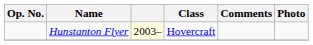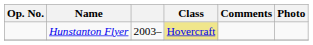(148, 31) lightyellow background -> (148, 31) no background
(191, 31) no background -> (191, 31) khaki background
